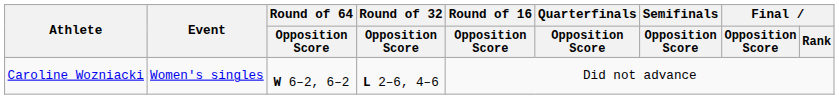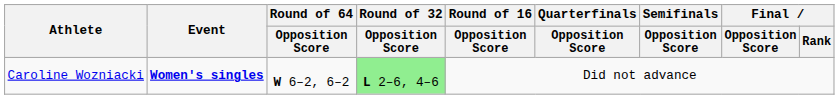(207, 75) normal -> (207, 75) bold
(401, 83) no background -> (401, 83) lightgreen background
